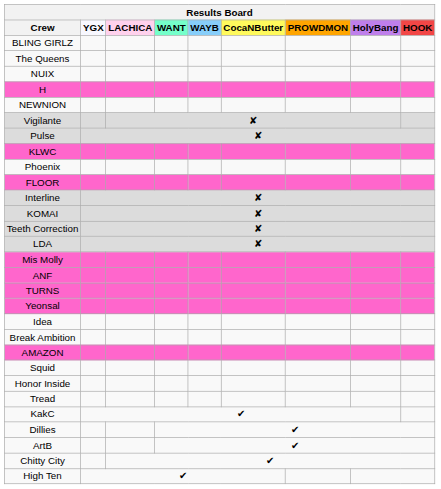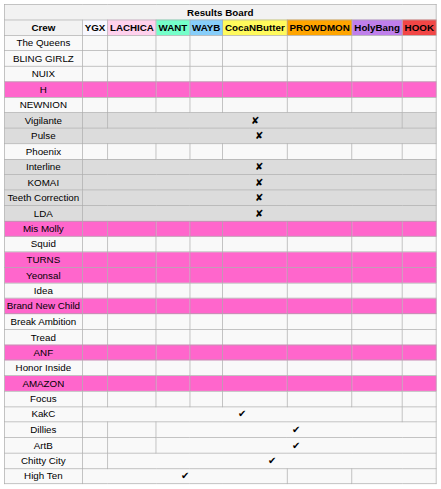rows swapped: (43, 59) <-> (43, 43)
- row: (43, 152)
- row: (43, 183)
rows swapped: (43, 275) <-> (43, 368)
+ row: (43, 306)
rows swapped: (43, 353) <-> (43, 399)
+ row: (43, 399)
